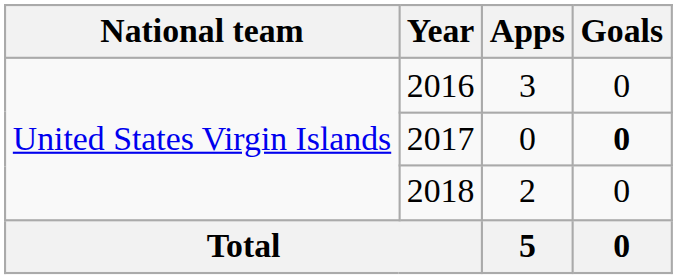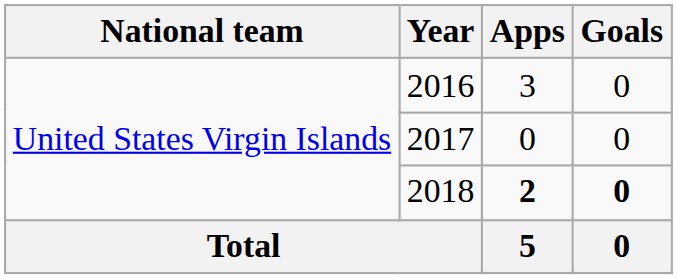(622, 138) bold -> (622, 138) normal
(527, 191) normal -> (527, 191) bold
(622, 191) normal -> (622, 191) bold
